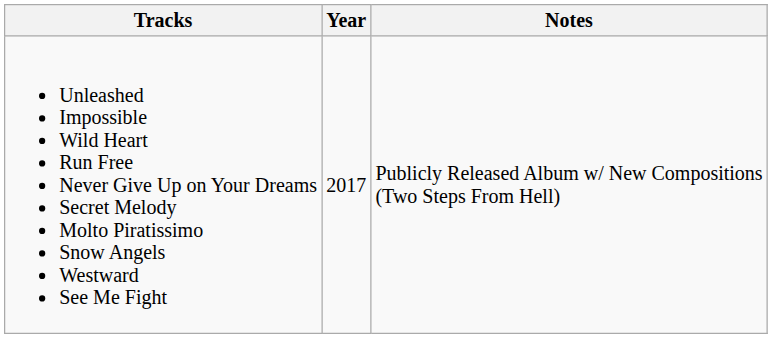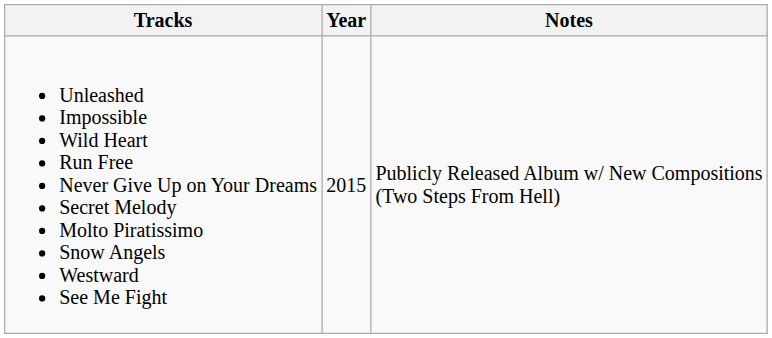(346, 184) 2017 -> (346, 184) 2015
